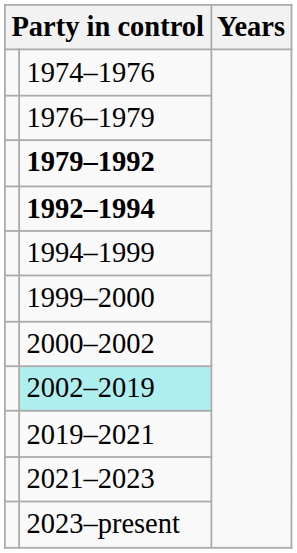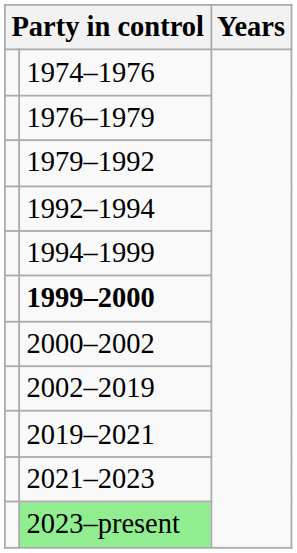(91, 162) bold -> (91, 162) normal
(91, 207) bold -> (91, 207) normal
(91, 298) normal -> (91, 298) bold
(91, 388) paleturquoise background -> (91, 388) no background
(103, 523) no background -> (103, 523) lightgreen background
